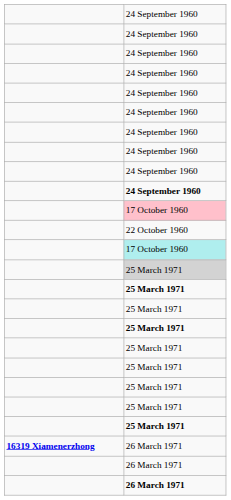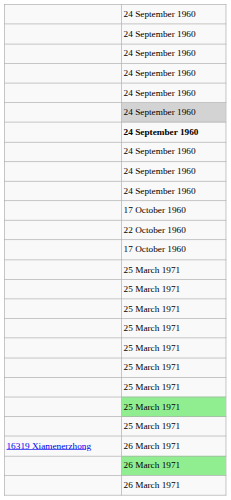(162, 112) no background -> (160, 112) lightgrey background
(162, 132) normal -> (161, 132) bold
(163, 190) bold -> (160, 190) normal
(157, 210) pink background -> (155, 210) no background
(157, 249) paleturquoise background -> (155, 249) no background
(154, 269) lightgrey background -> (152, 269) no background
(155, 289) bold -> (152, 289) normal
(155, 328) bold -> (152, 328) normal
(154, 406) no background -> (152, 406) lightgreen background
(155, 426) bold -> (152, 426) normal
(51, 446) bold -> (49, 446) normal
(154, 465) no background -> (152, 465) lightgreen background
(155, 485) bold -> (152, 485) normal
